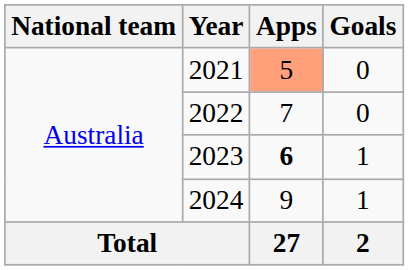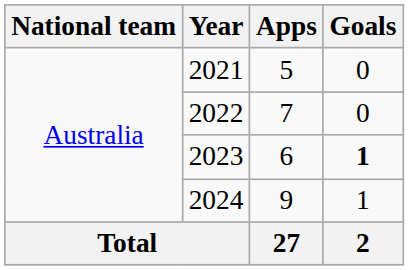(286, 69) lightsalmon background -> (286, 69) no background
(286, 156) bold -> (286, 156) normal
(363, 156) normal -> (363, 156) bold
